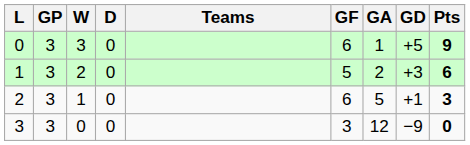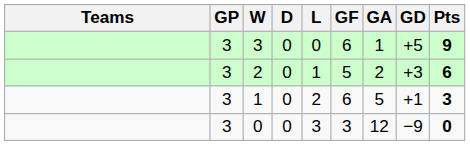columns swapped: (228, 18) <-> (19, 18)
